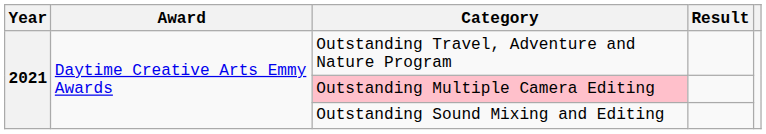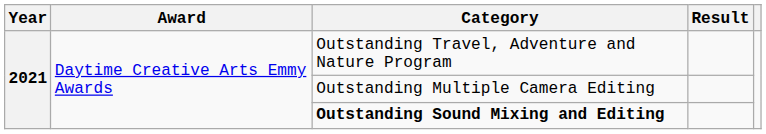(486, 89) pink background -> (486, 89) no background
(490, 115) normal -> (490, 115) bold
